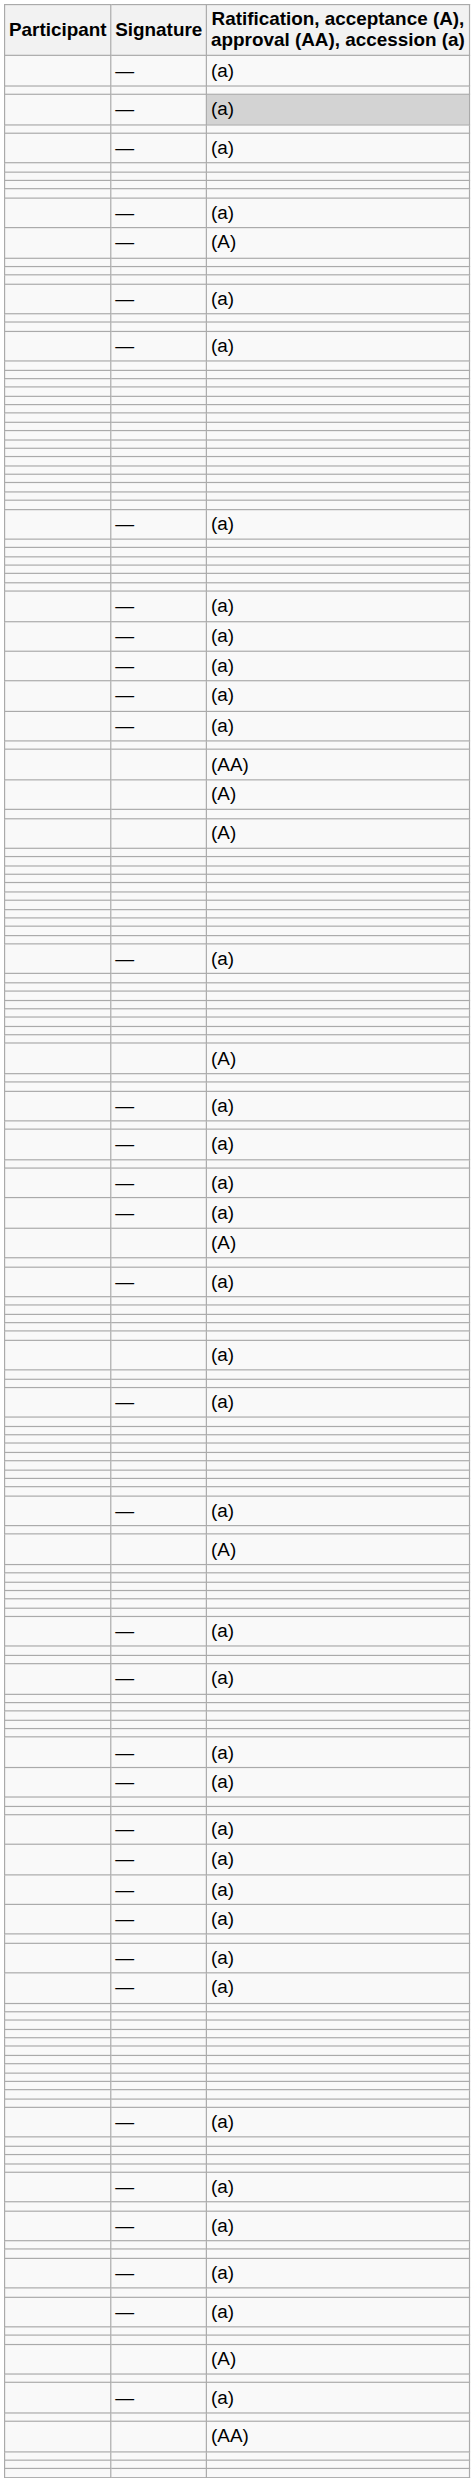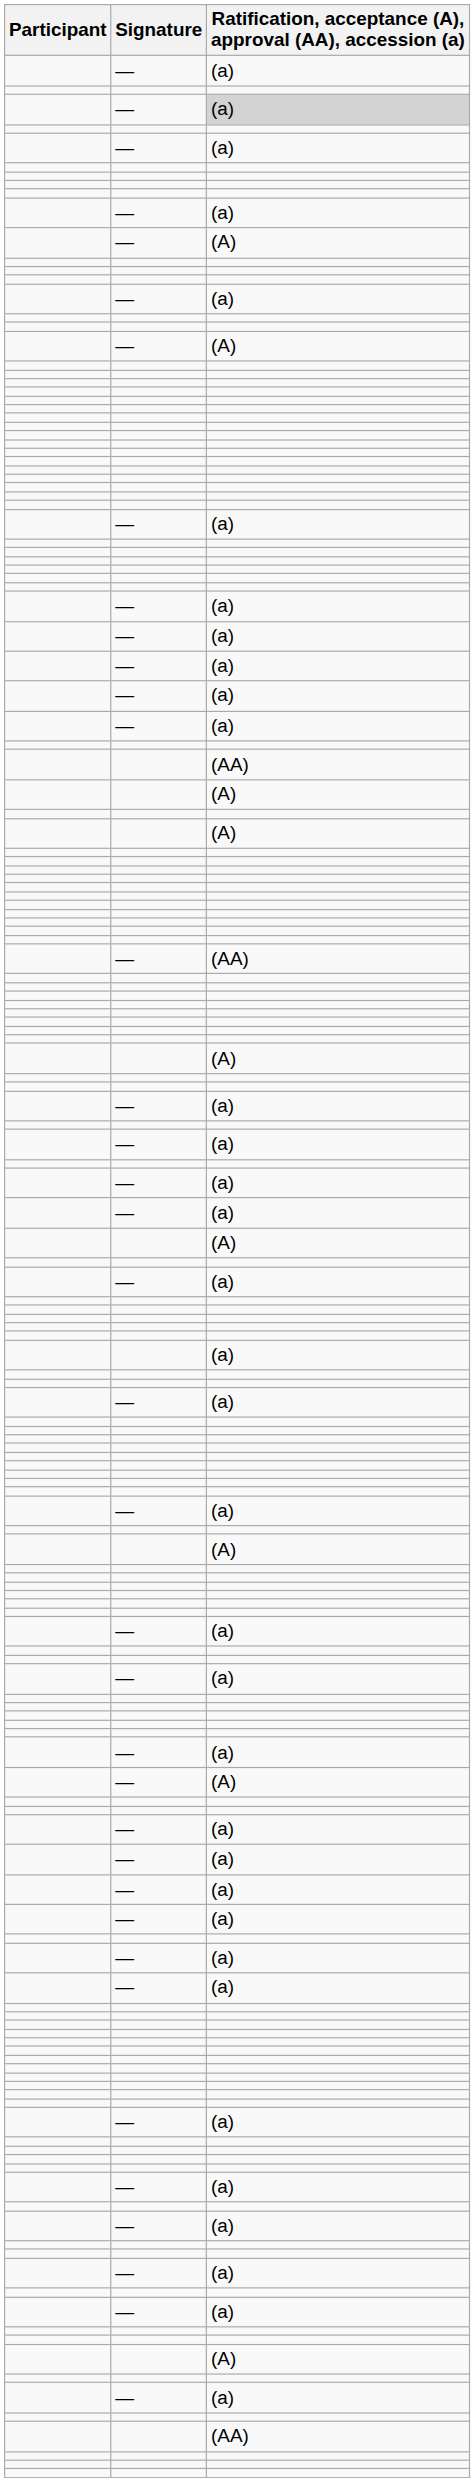(223, 346) (a) -> (224, 346) (A)
(223, 958) (a) -> (230, 958) (AA)
(223, 1782) (a) -> (224, 1782) (A)
